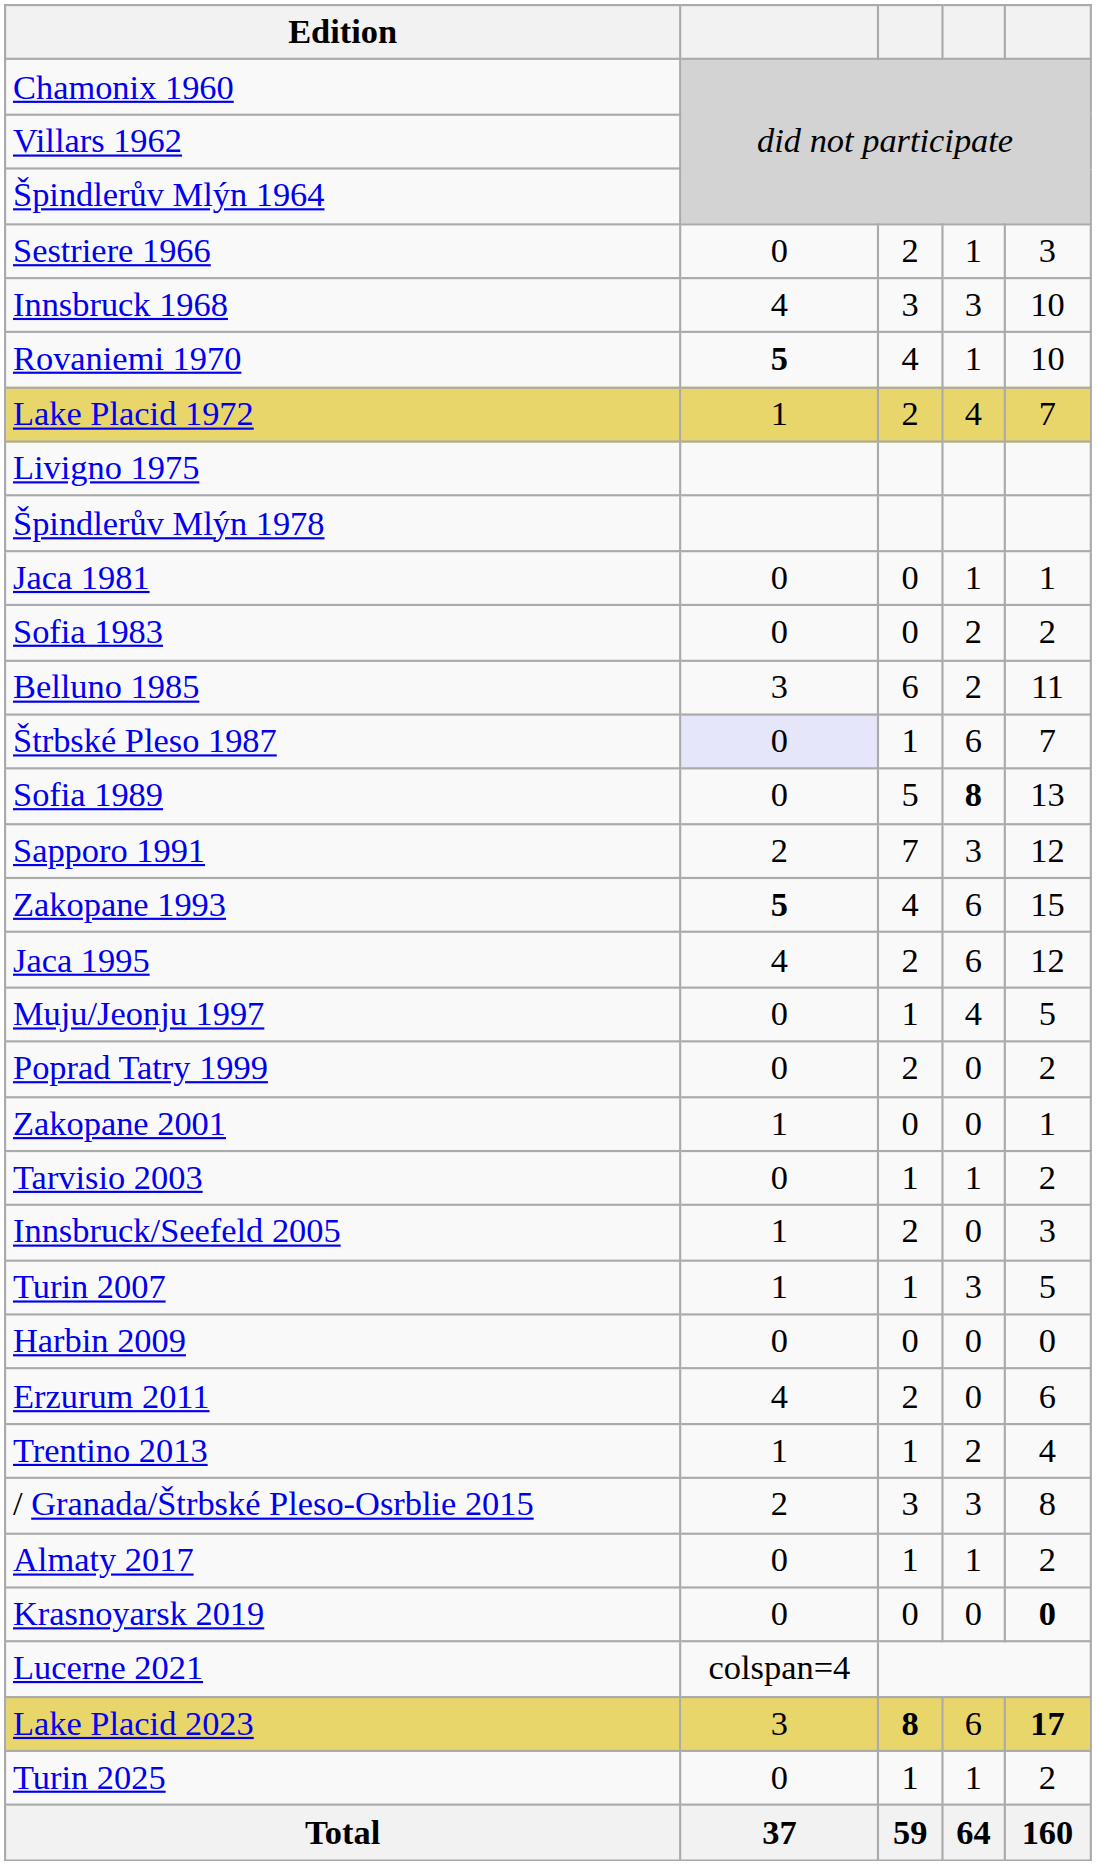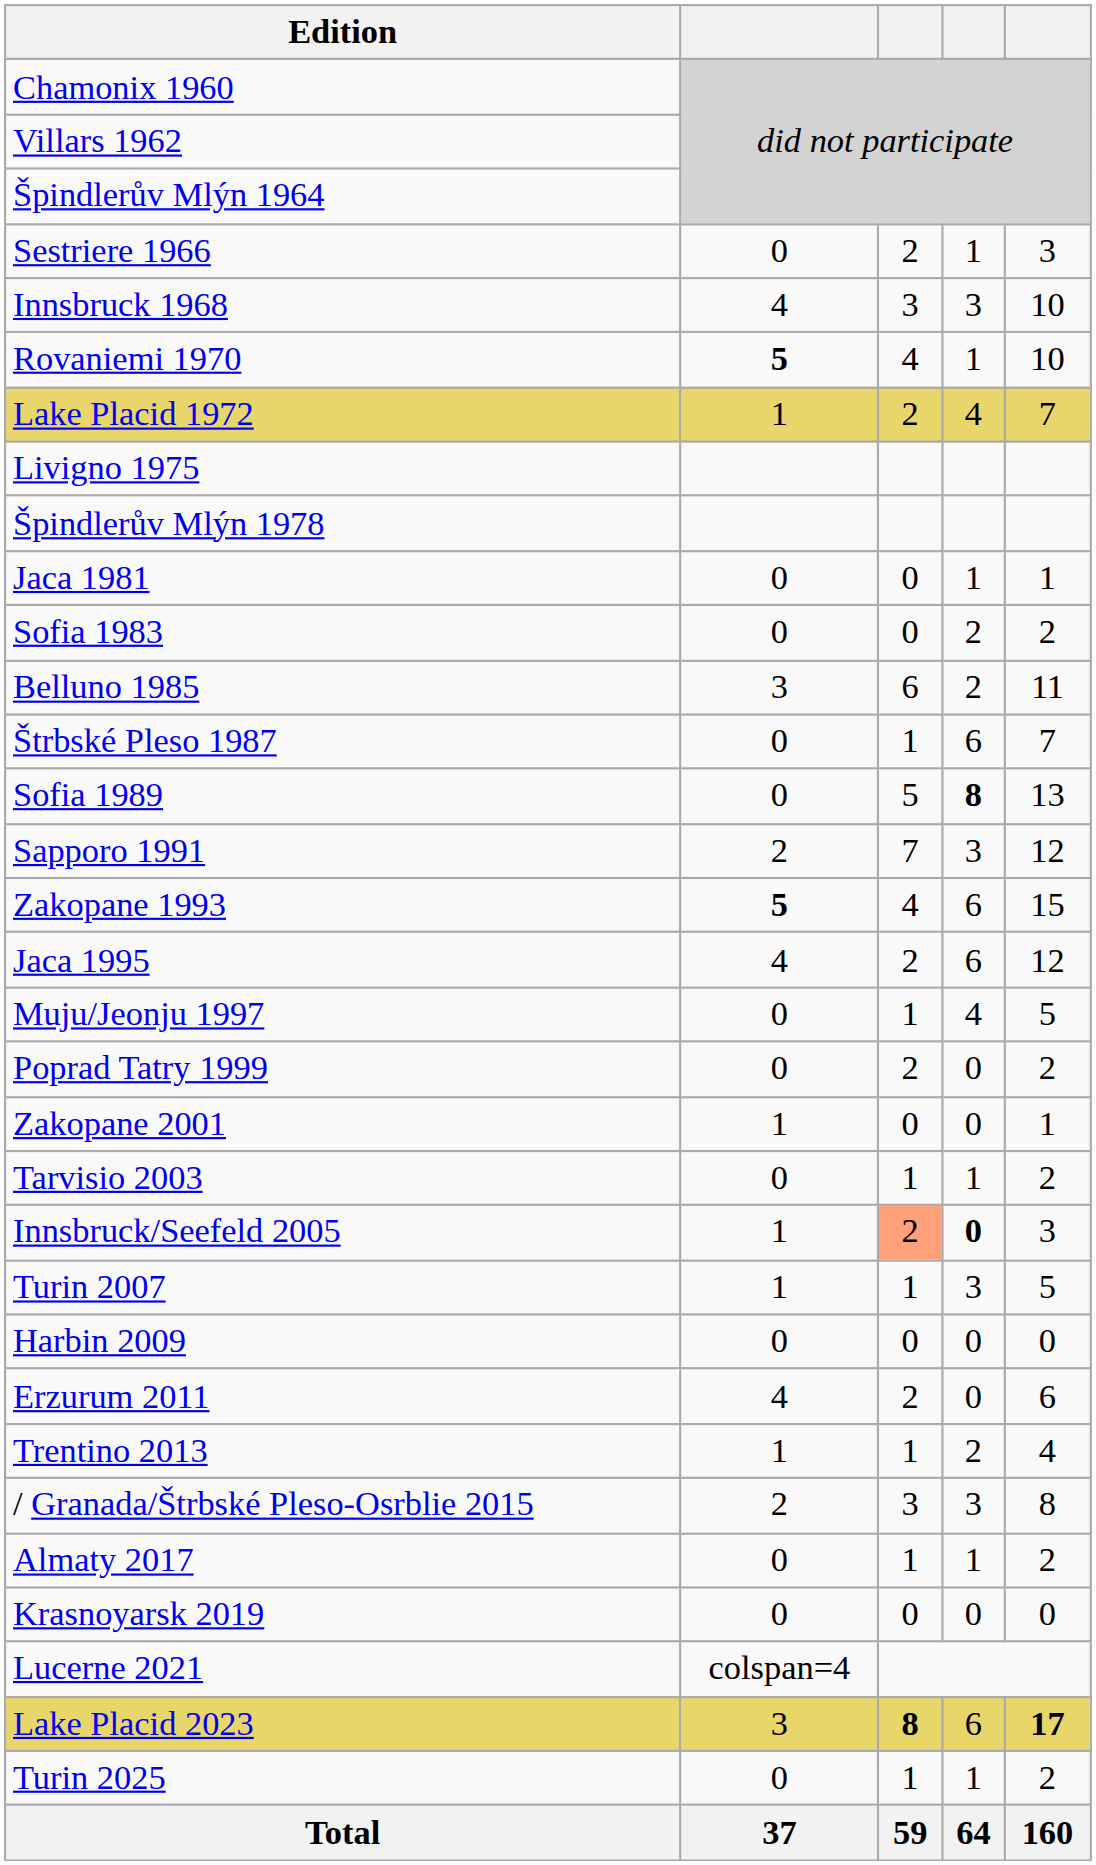(779, 741) lavender background -> (779, 741) no background
(910, 1232) no background -> (910, 1232) lightsalmon background
(973, 1232) normal -> (973, 1232) bold
(1047, 1613) bold -> (1047, 1613) normal
